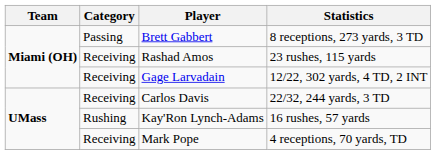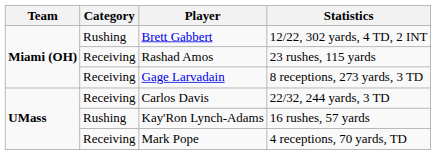(103, 36) Passing -> (105, 36) Rushing
(346, 36) 8 receptions, 273 yards, 3 TD -> (349, 36) 12/22, 302 yards, 4 TD, 2 INT
(349, 77) 12/22, 302 yards, 4 TD, 2 INT -> (346, 77) 8 receptions, 273 yards, 3 TD
